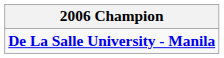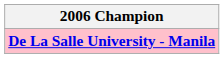(112, 41) no background -> (112, 41) pink background
